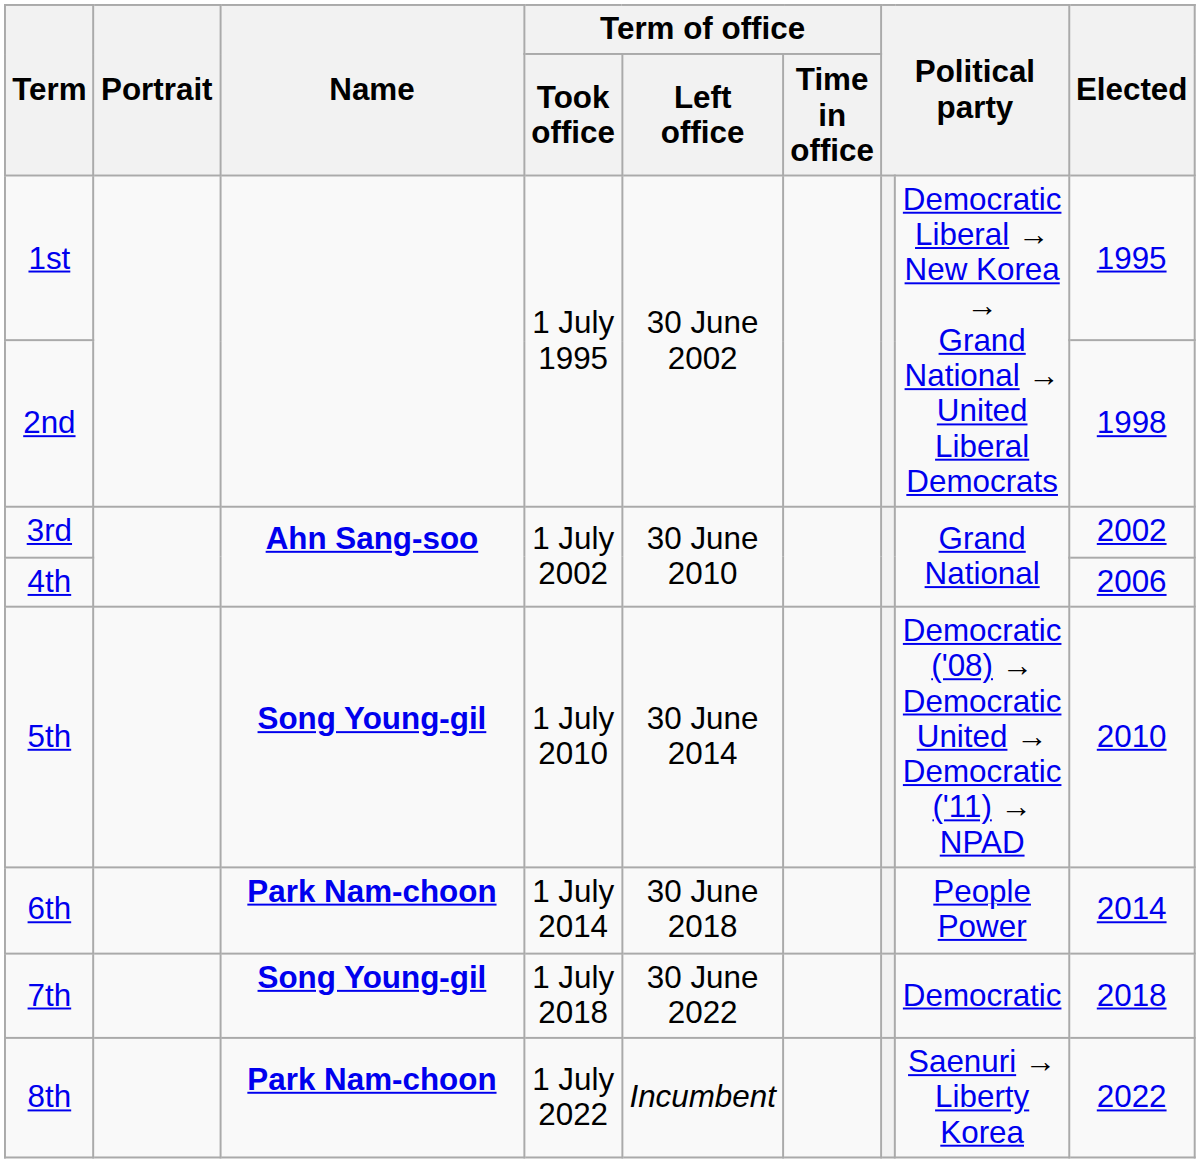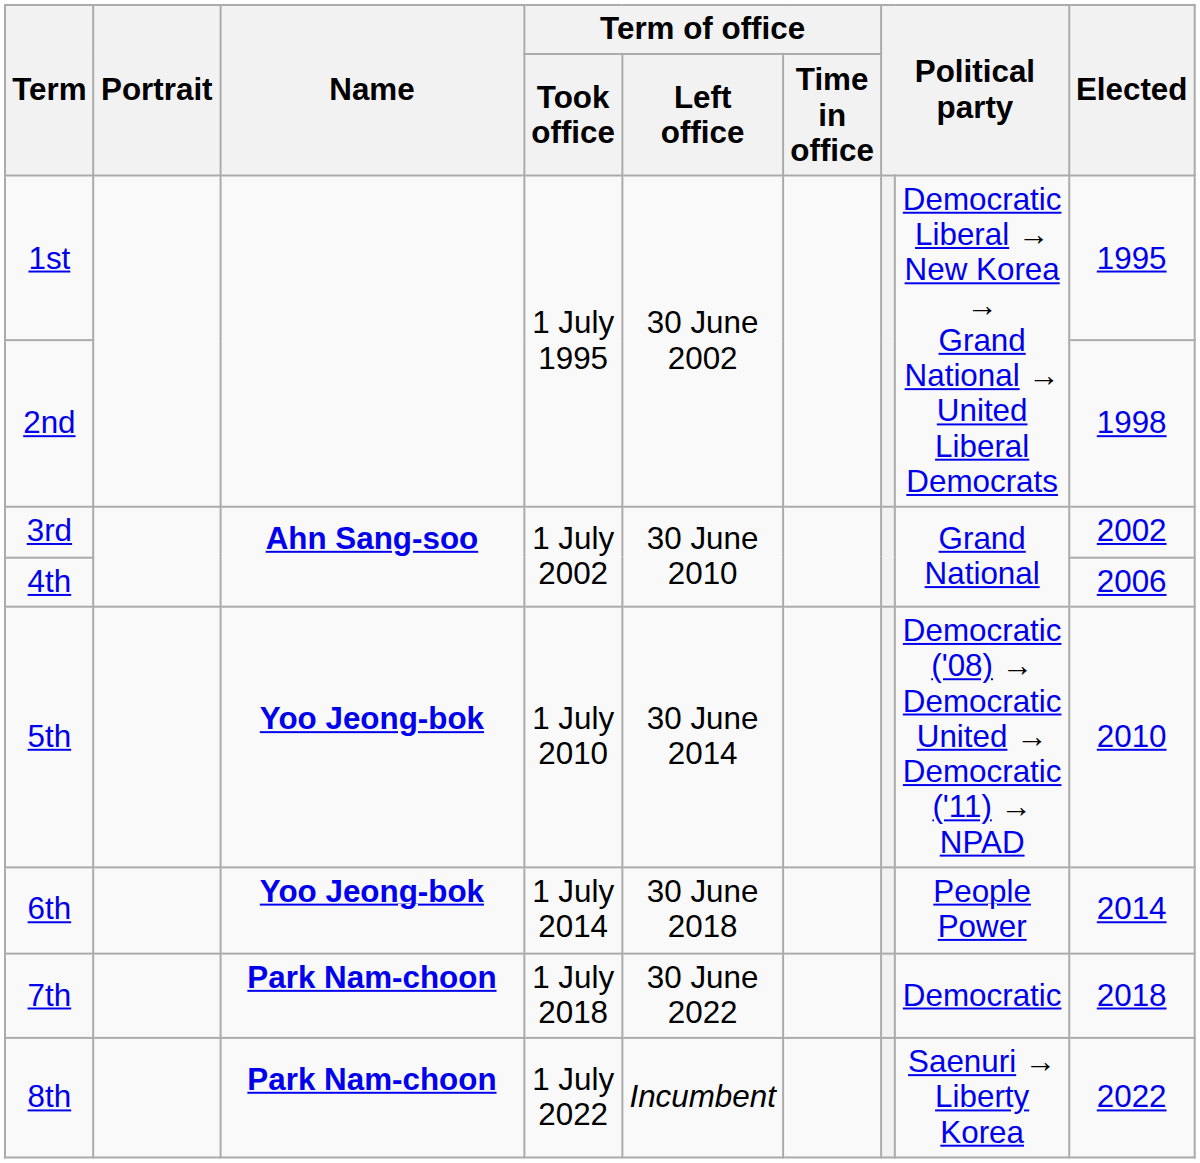(372, 719) Song Young-gil -> (372, 719) Yoo Jeong-bok
(372, 892) Park Nam-choon -> (372, 892) Yoo Jeong-bok
(372, 977) Song Young-gil -> (372, 977) Park Nam-choon
